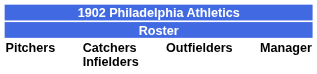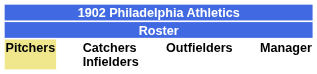(30, 47) no background -> (30, 47) khaki background
